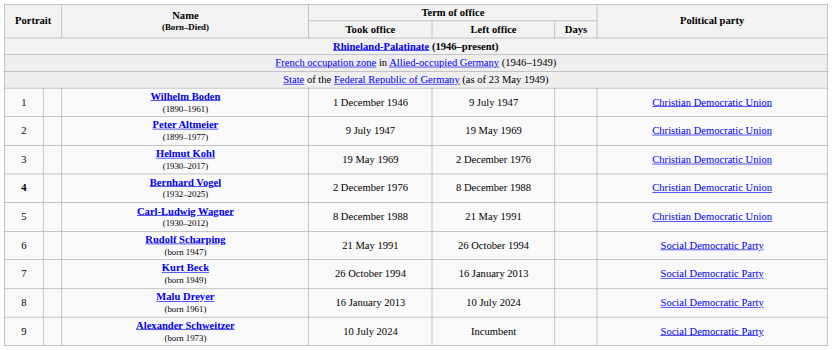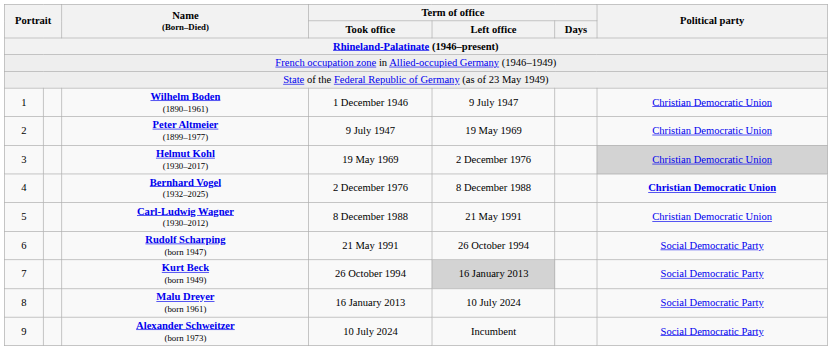(712, 159) no background -> (712, 159) lightgrey background
(24, 188) bold -> (24, 188) normal
(712, 188) normal -> (712, 188) bold
(494, 274) no background -> (494, 274) lightgrey background
